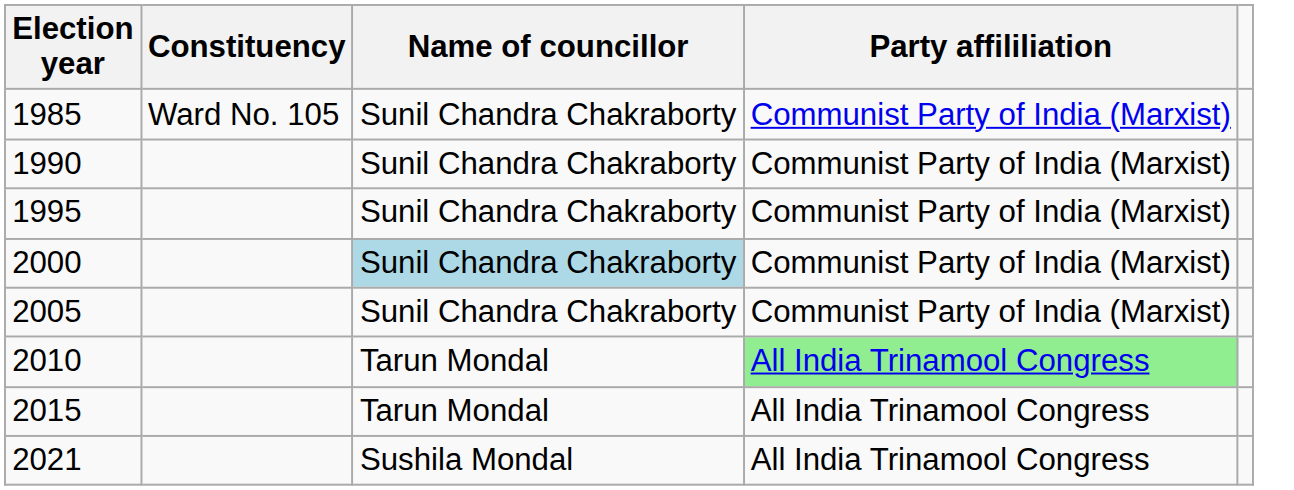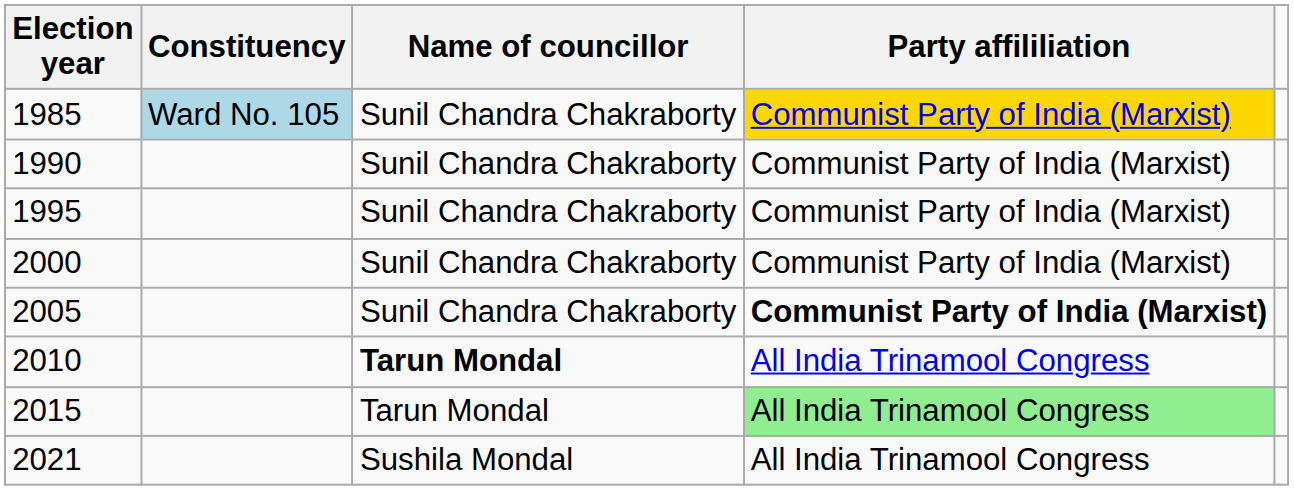(244, 113) no background -> (244, 113) lightblue background
(991, 113) no background -> (991, 113) gold background
(548, 262) lightblue background -> (548, 262) no background
(991, 311) normal -> (1009, 311) bold
(454, 361) normal -> (461, 361) bold
(950, 361) lightgreen background -> (950, 361) no background
(950, 410) no background -> (950, 410) lightgreen background
